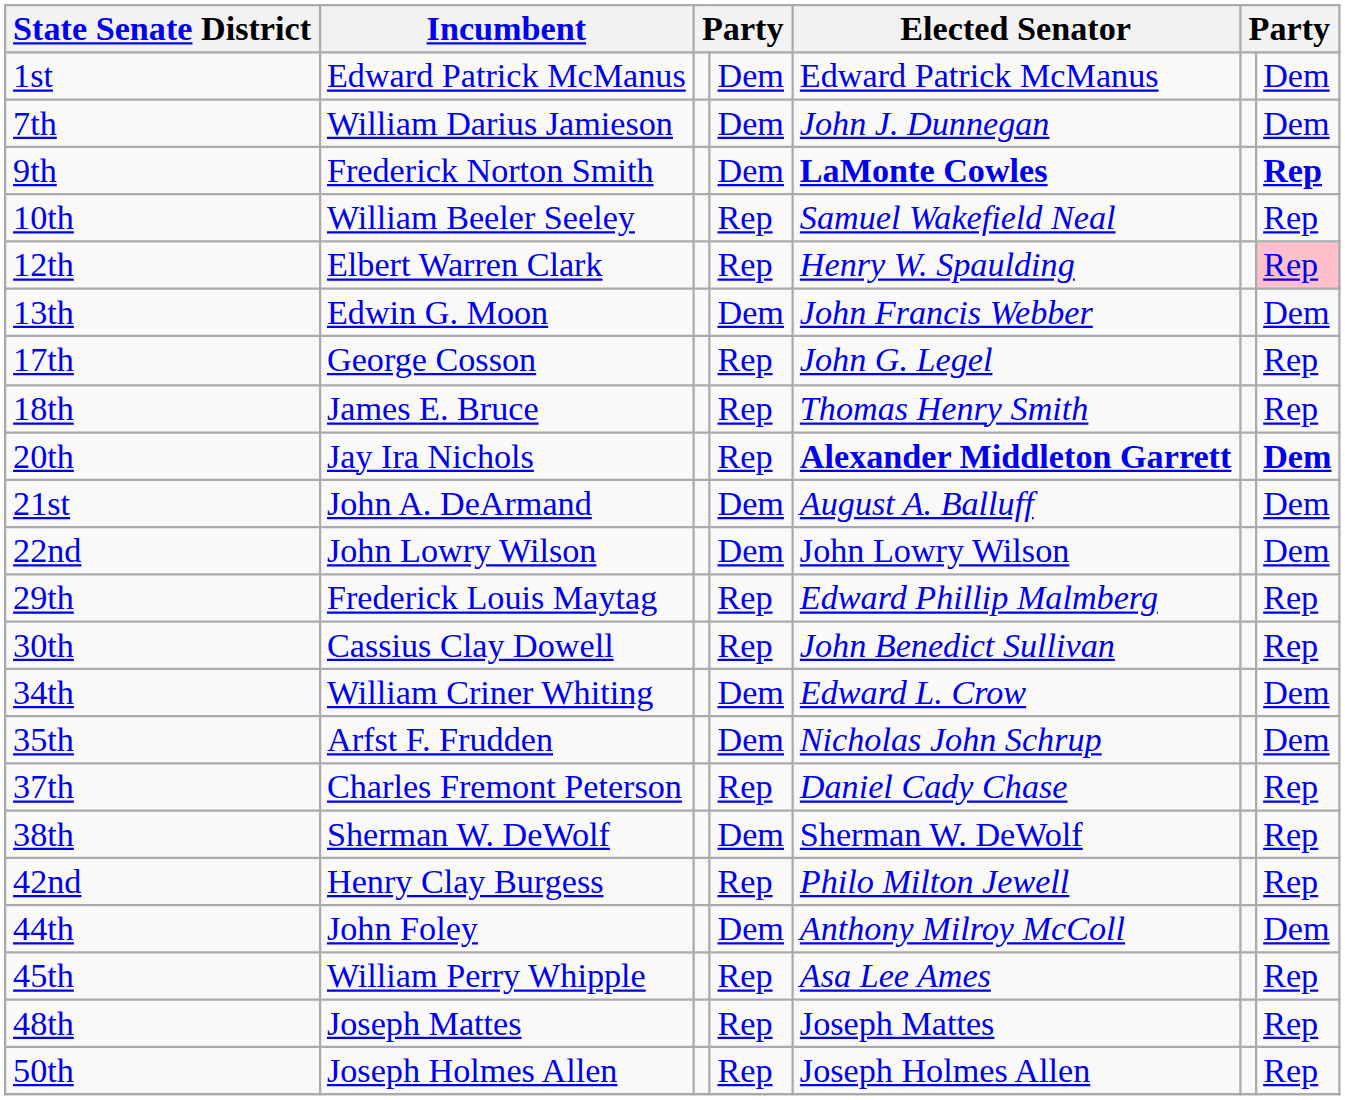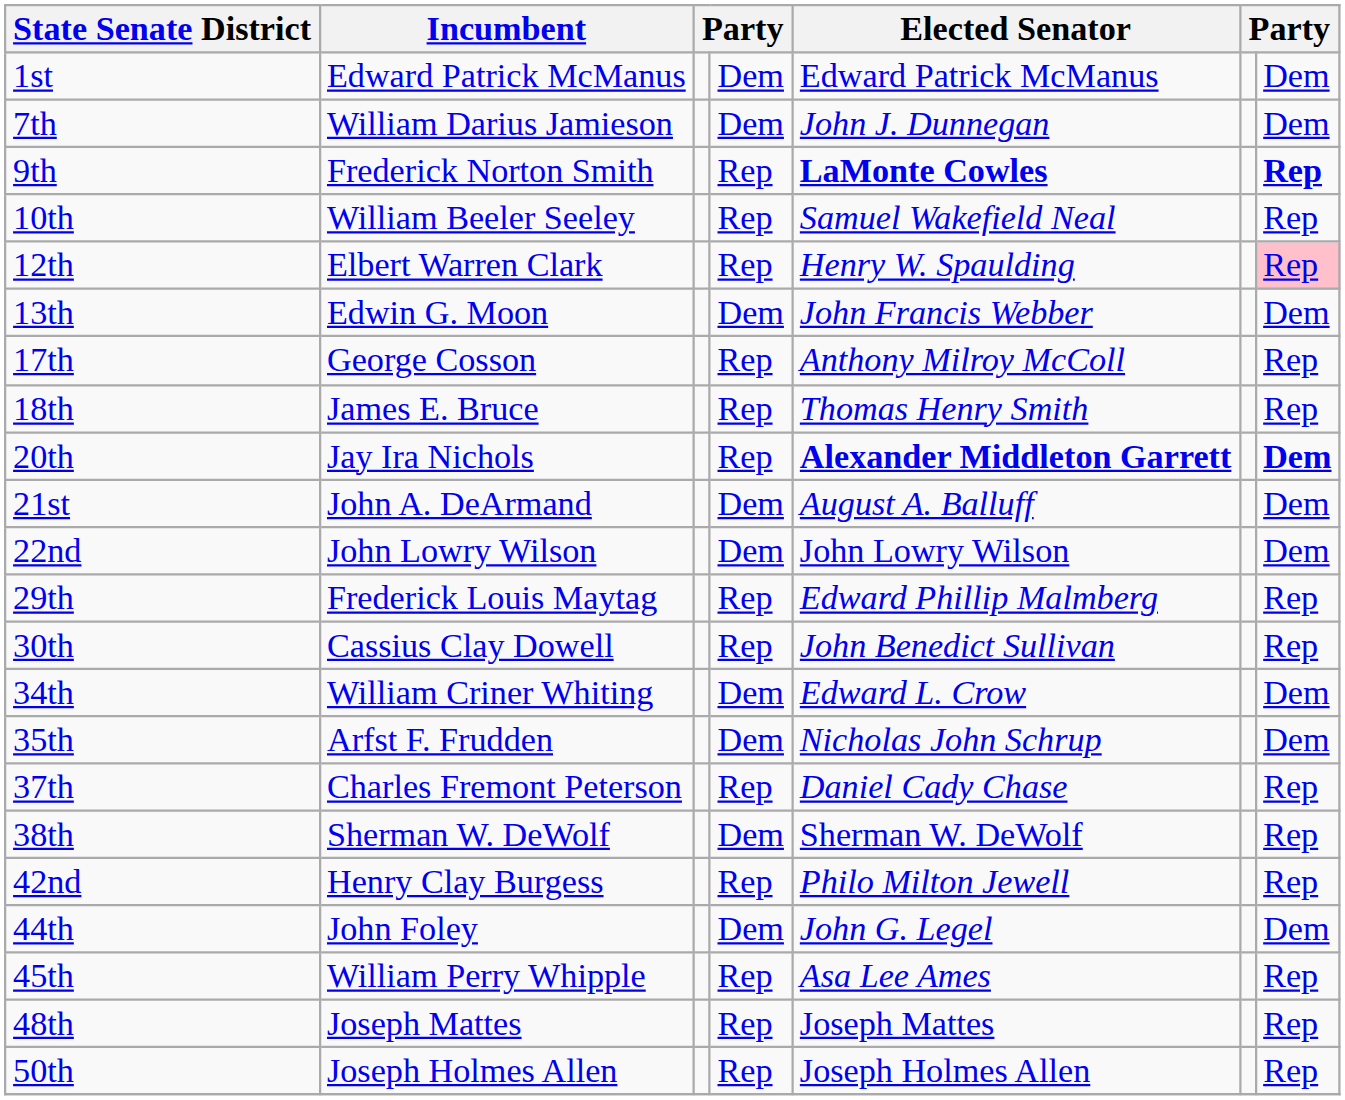(751, 170) Dem -> (745, 170) Rep
(896, 360) John G. Legel -> (962, 360) Anthony Milroy McColl
(962, 928) Anthony Milroy McColl -> (896, 928) John G. Legel
